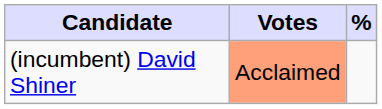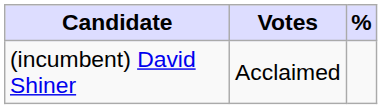(288, 71) lightsalmon background -> (288, 71) no background
